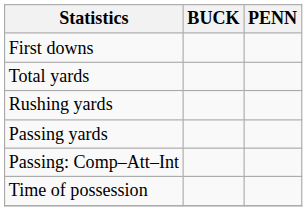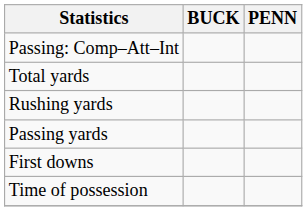rows swapped: (51, 47) <-> (94, 162)
